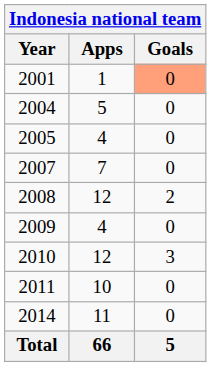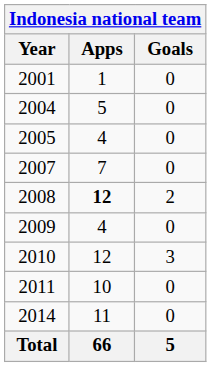(170, 78) lightsalmon background -> (170, 78) no background
(102, 197) normal -> (102, 197) bold
